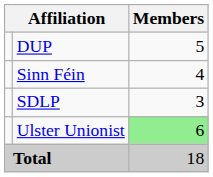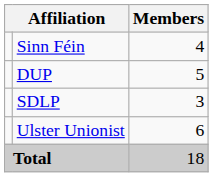rows swapped: (34, 46) <-> (51, 74)
(200, 130) lightgreen background -> (200, 130) no background
